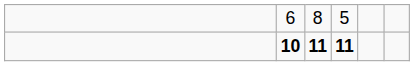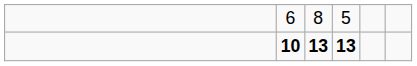(318, 46) 11 -> (318, 46) 13
(344, 46) 11 -> (346, 46) 13
